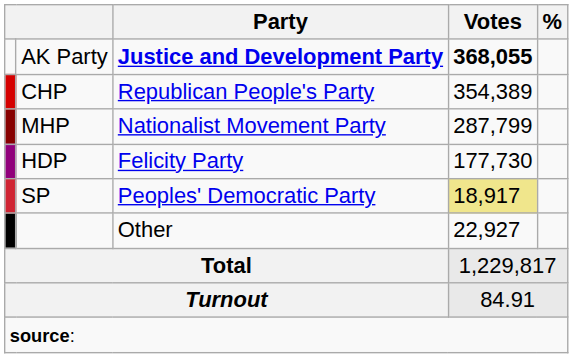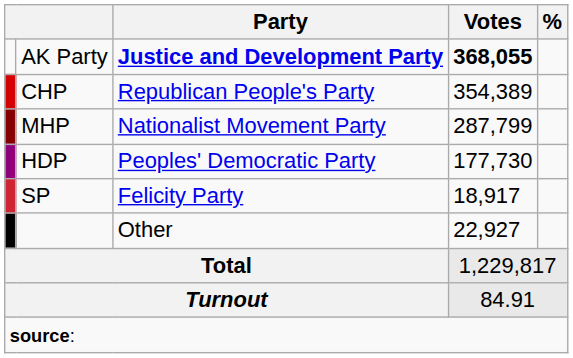(181, 160) Felicity Party -> (247, 160) Peoples' Democratic Party
(247, 195) Peoples' Democratic Party -> (181, 195) Felicity Party
(487, 195) khaki background -> (487, 195) no background
